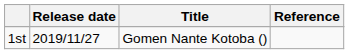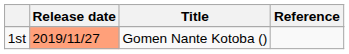(66, 38) no background -> (66, 38) lightsalmon background
